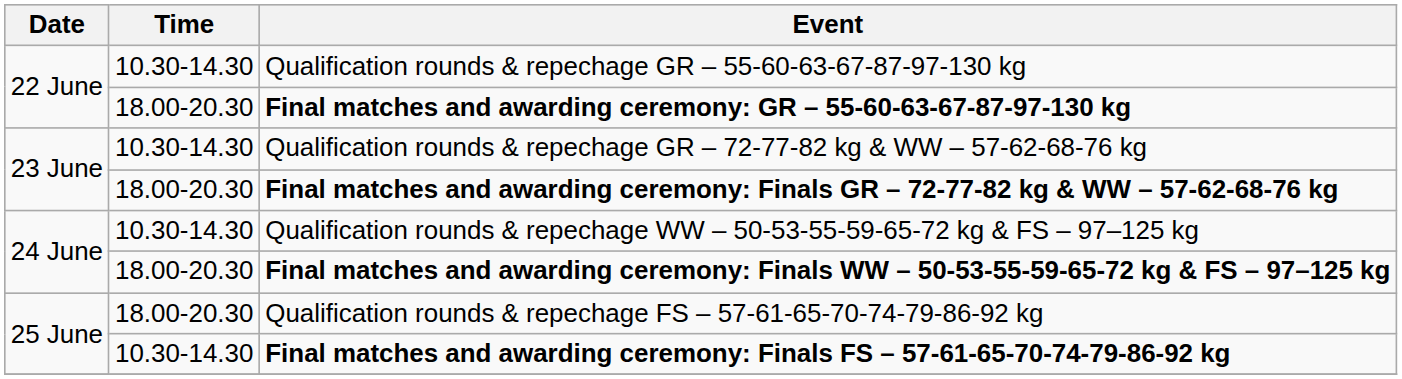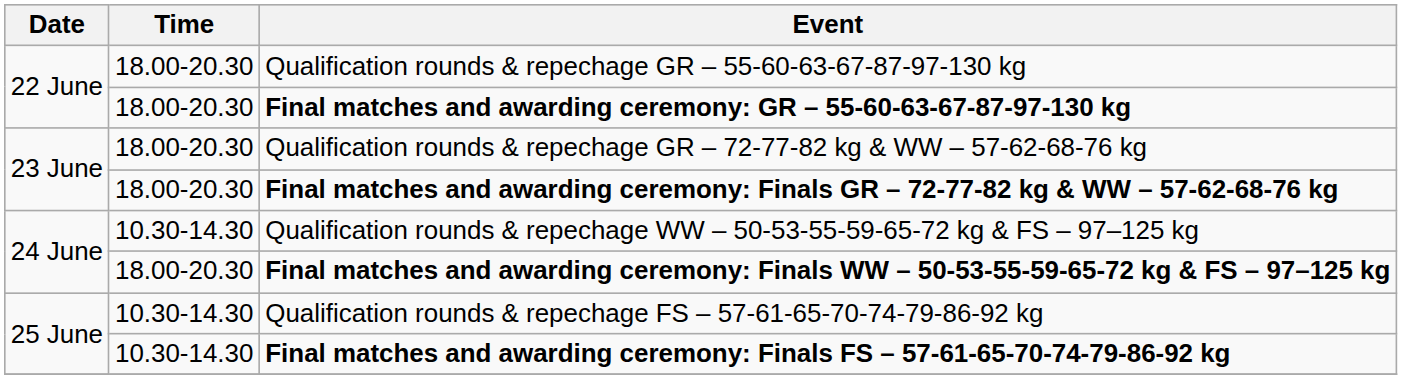(184, 66) 10.30-14.30 -> (184, 66) 18.00-20.30
(184, 148) 10.30-14.30 -> (184, 148) 18.00-20.30
(184, 312) 18.00-20.30 -> (184, 312) 10.30-14.30
